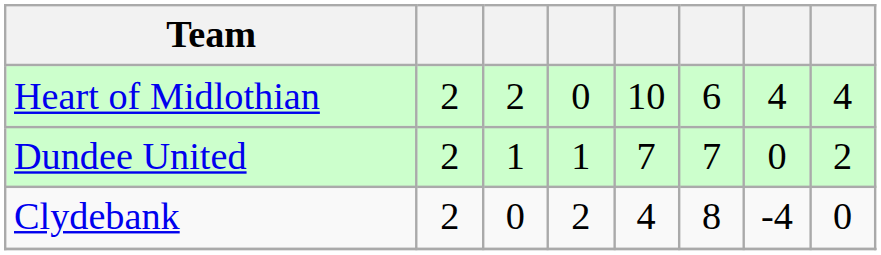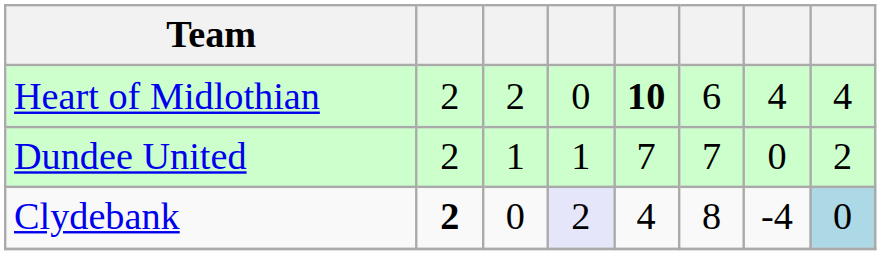(646, 95) normal -> (646, 95) bold
(450, 216) normal -> (450, 216) bold
(581, 216) no background -> (581, 216) lavender background
(842, 216) no background -> (842, 216) lightblue background
